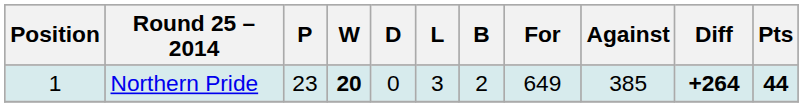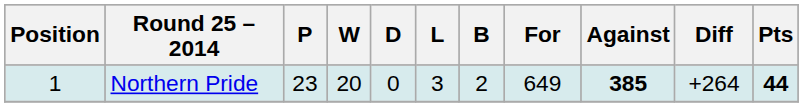(349, 83) bold -> (349, 83) normal
(628, 83) normal -> (628, 83) bold
(714, 83) bold -> (714, 83) normal
